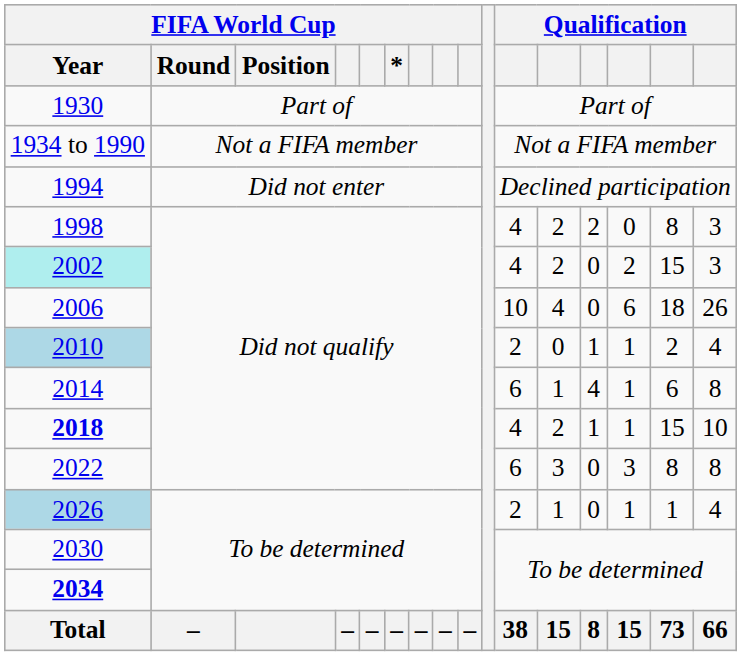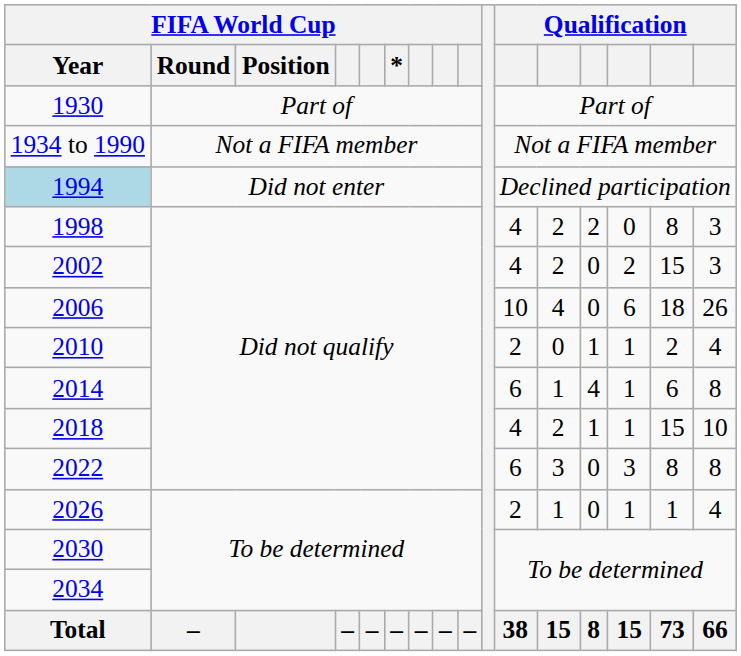(78, 186) no background -> (78, 186) lightblue background
(78, 266) paleturquoise background -> (78, 266) no background
(78, 347) lightblue background -> (78, 347) no background
(78, 428) bold -> (78, 428) normal
(78, 508) lightblue background -> (78, 508) no background
(78, 589) bold -> (78, 589) normal
